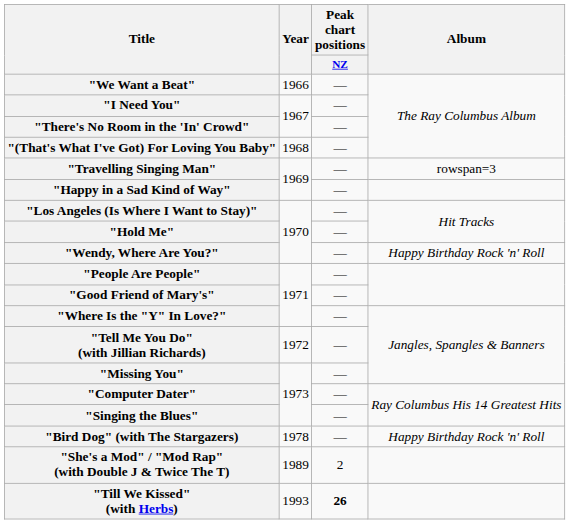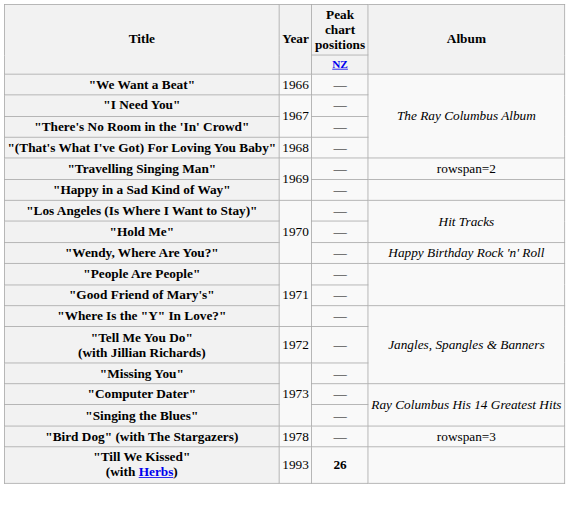(466, 168) rowspan=3 -> (466, 168) rowspan=2
(466, 436) Happy Birthday Rock 'n' Roll -> (466, 436) rowspan=3
- row: (142, 465)
